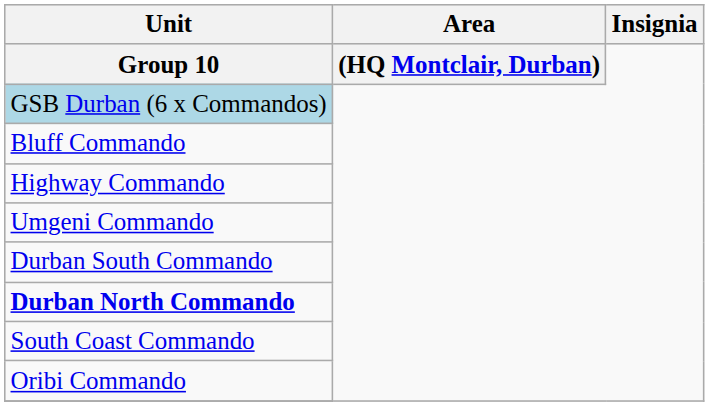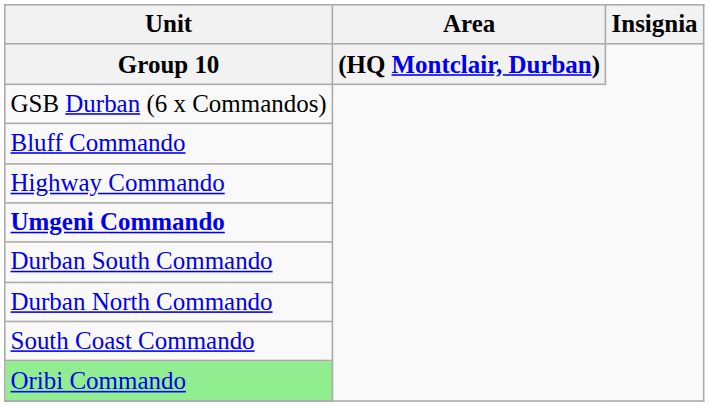(169, 103) lightblue background -> (169, 103) no background
(112, 222) normal -> (118, 222) bold
(153, 301) bold -> (142, 301) normal
(98, 380) no background -> (98, 380) lightgreen background
